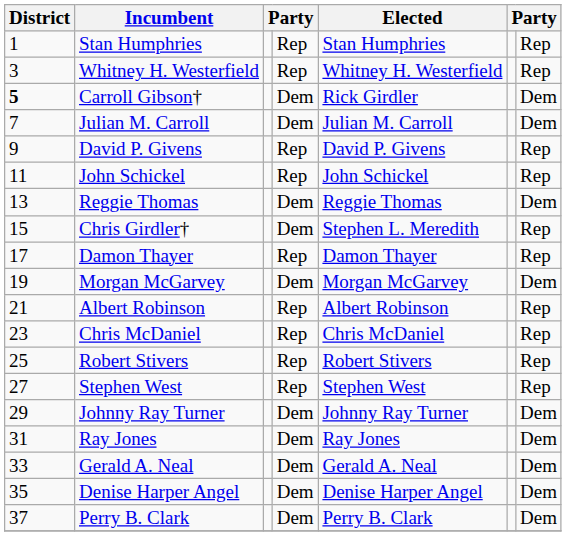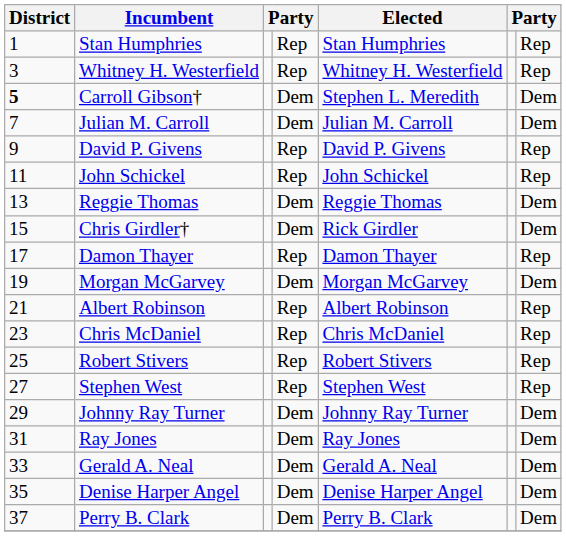(370, 96) Rick Girdler -> (401, 96) Stephen L. Meredith
(401, 228) Stephen L. Meredith -> (370, 228) Rick Girdler
(535, 228) Rep -> (539, 228) Dem
